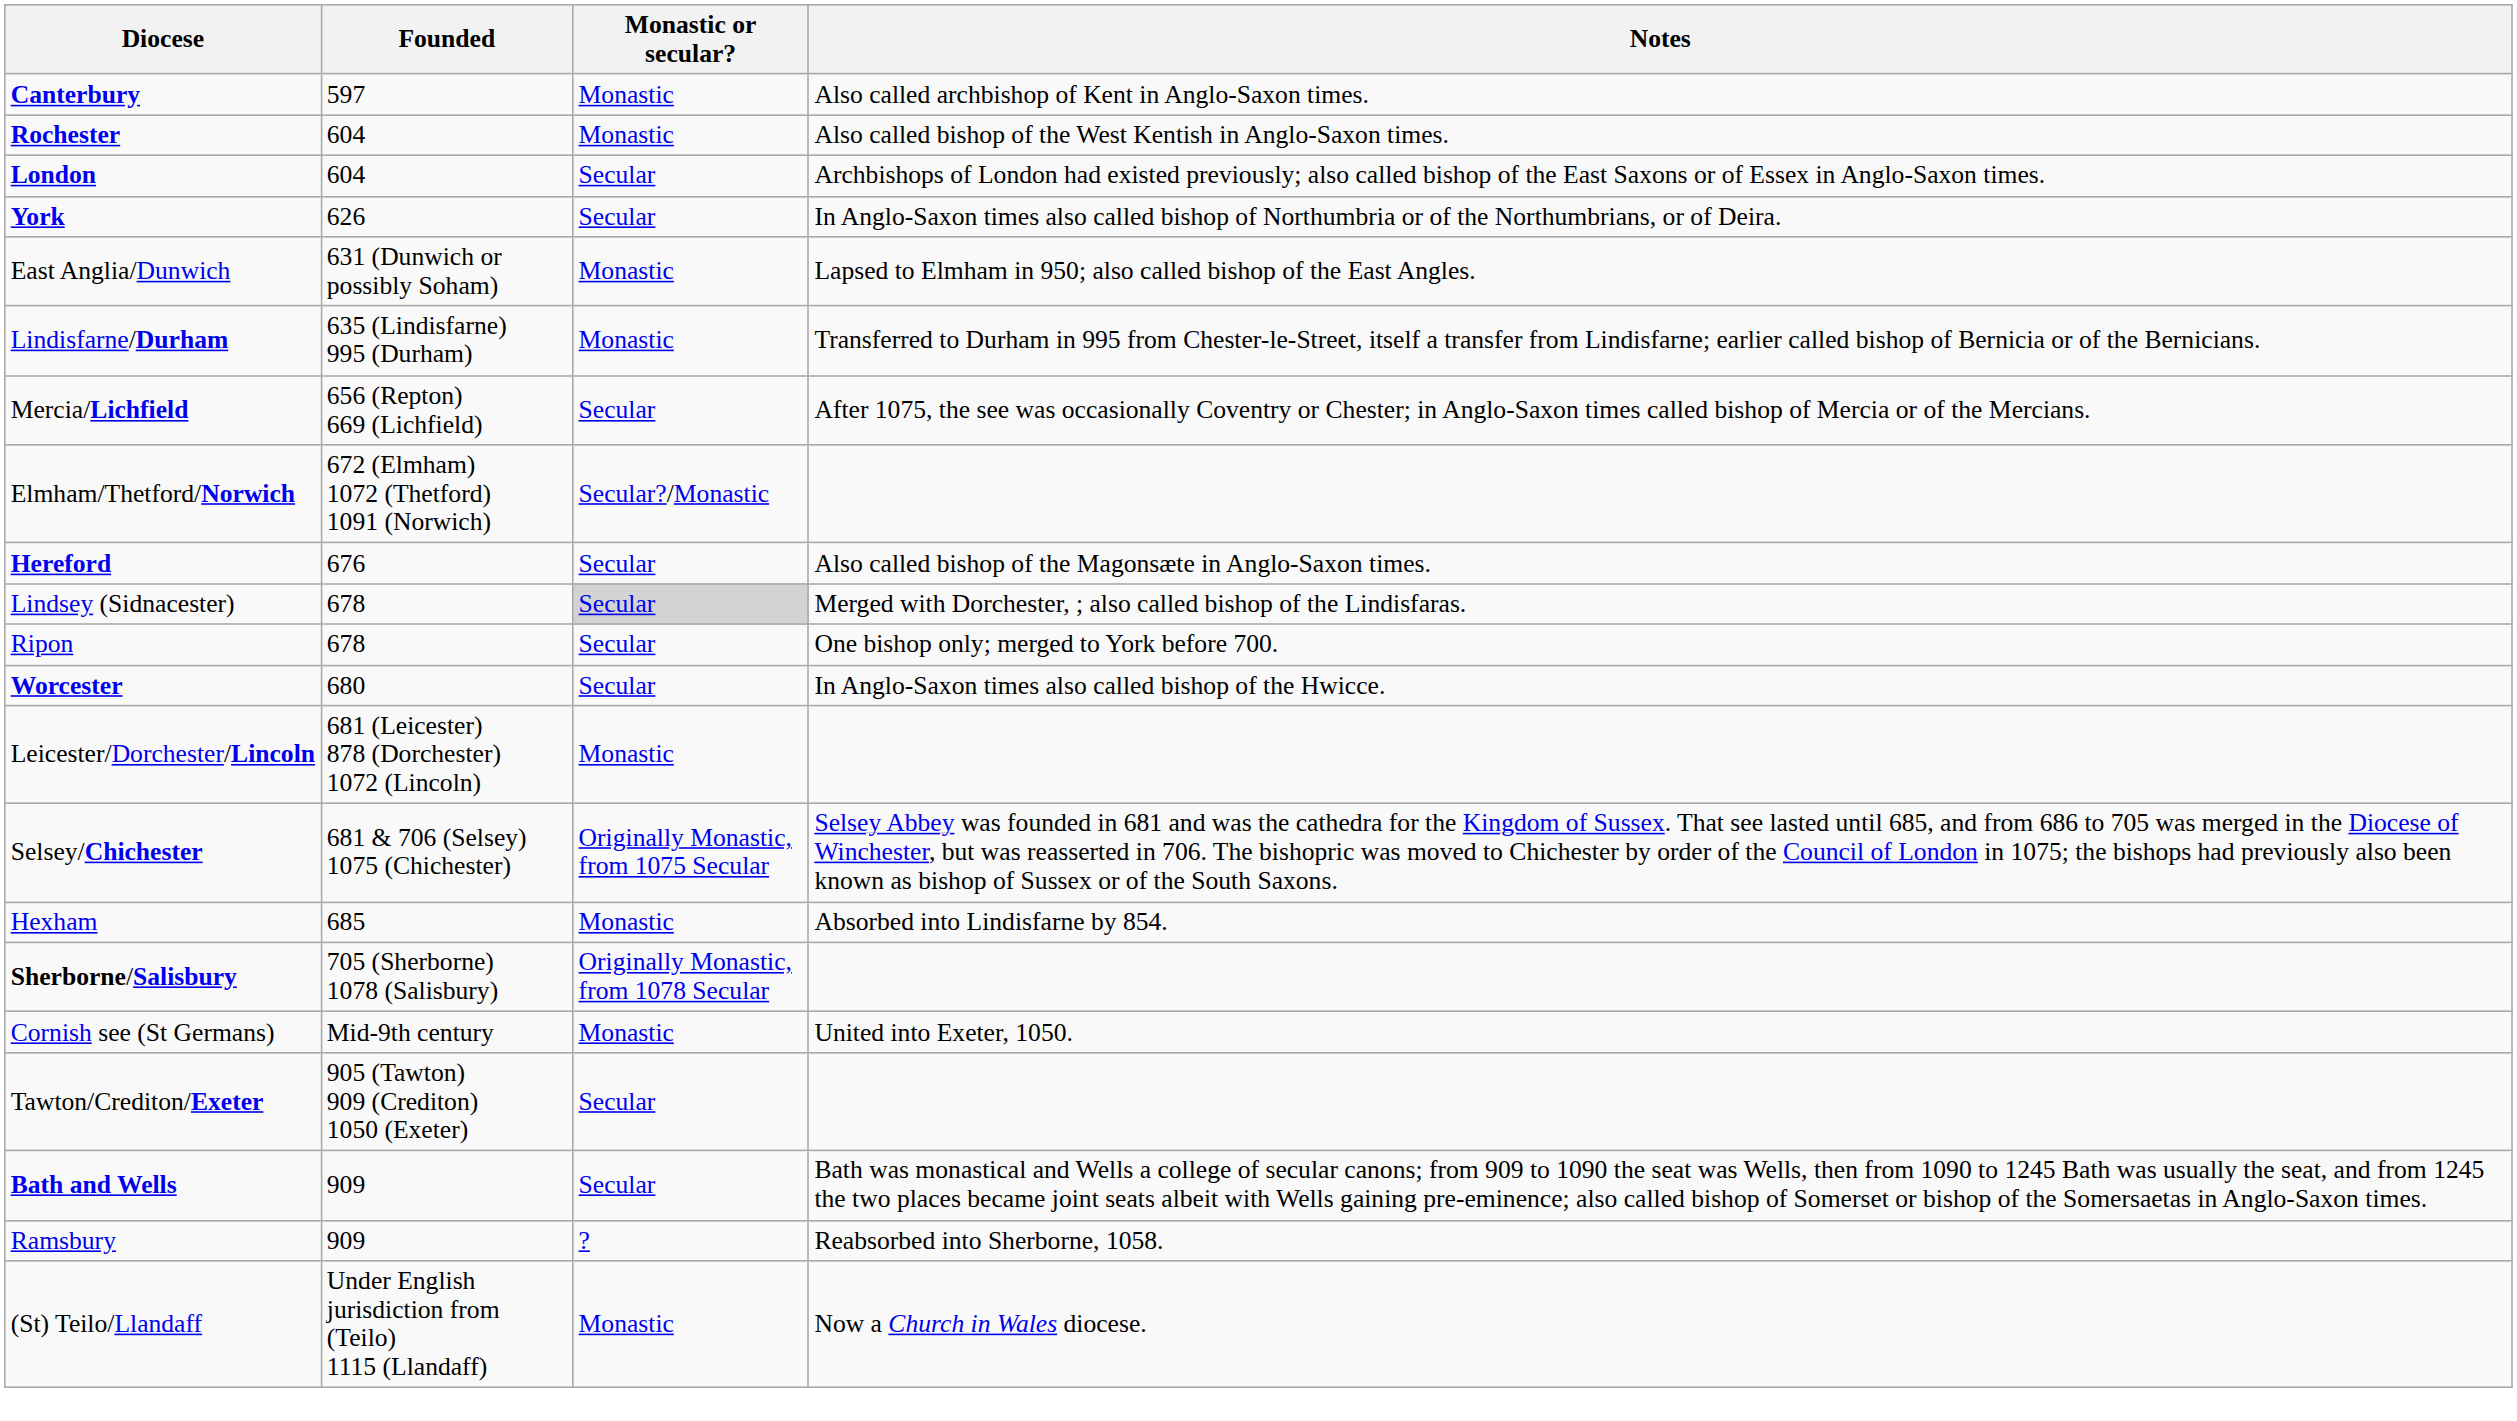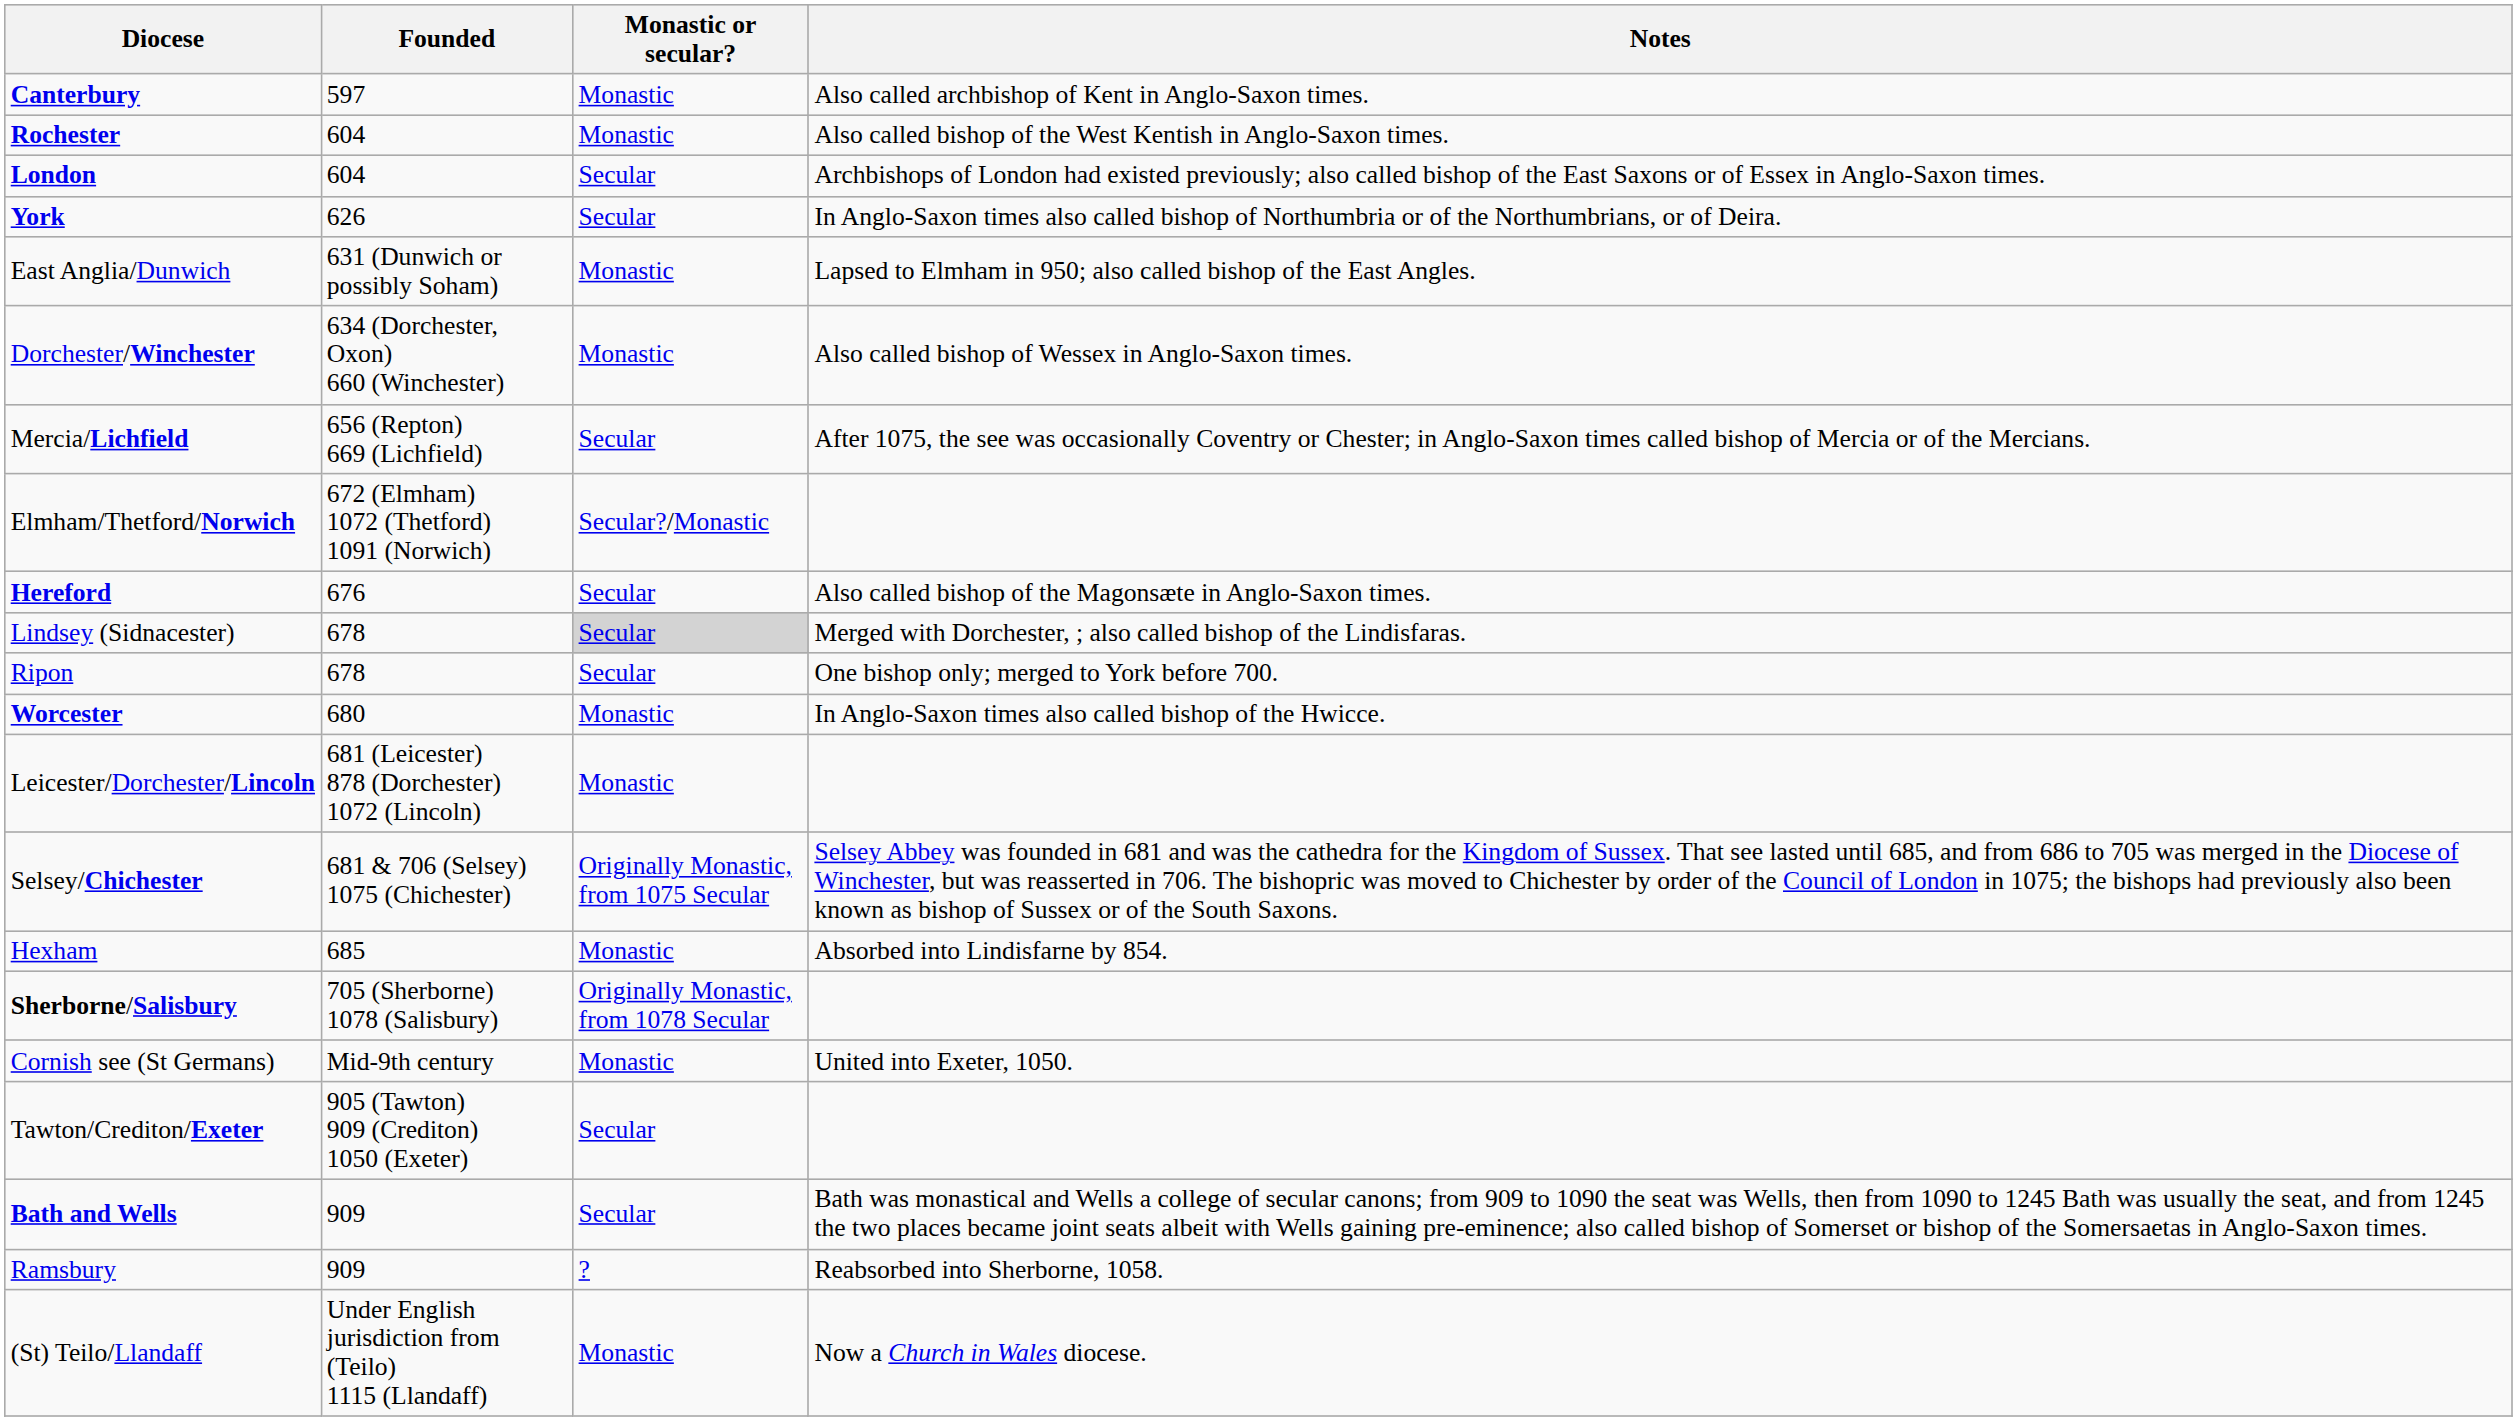+ row: (133, 354)
- row: (119, 340)
(617, 684) Secular -> (626, 713) Monastic
